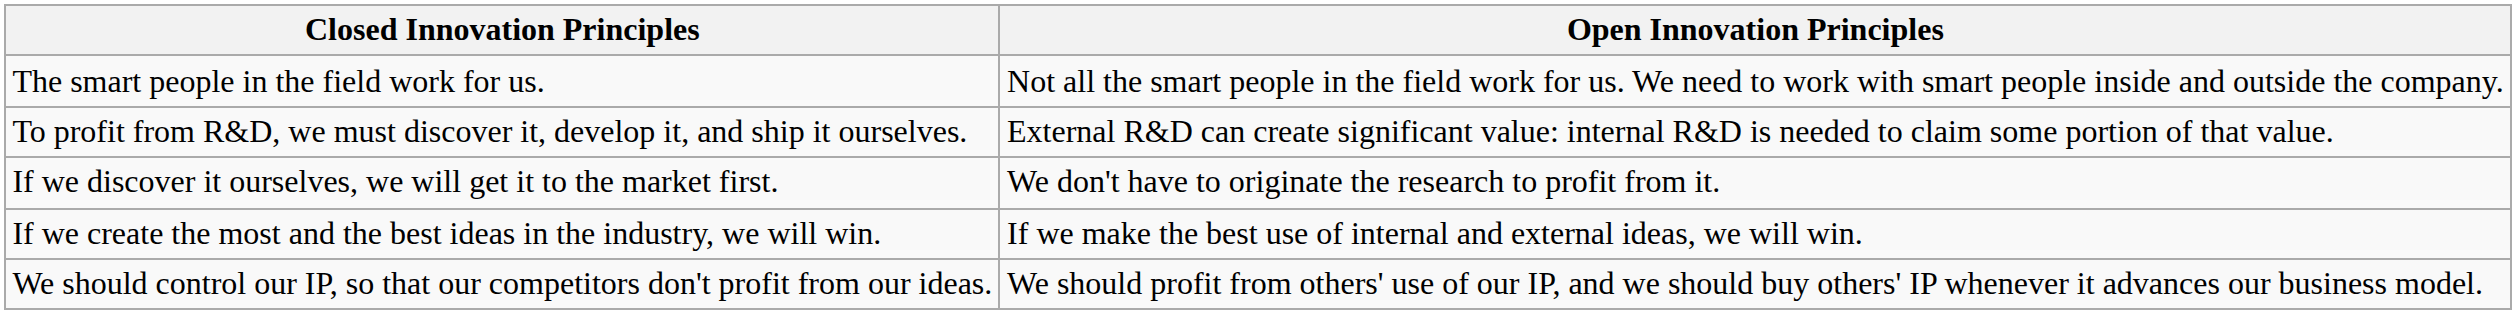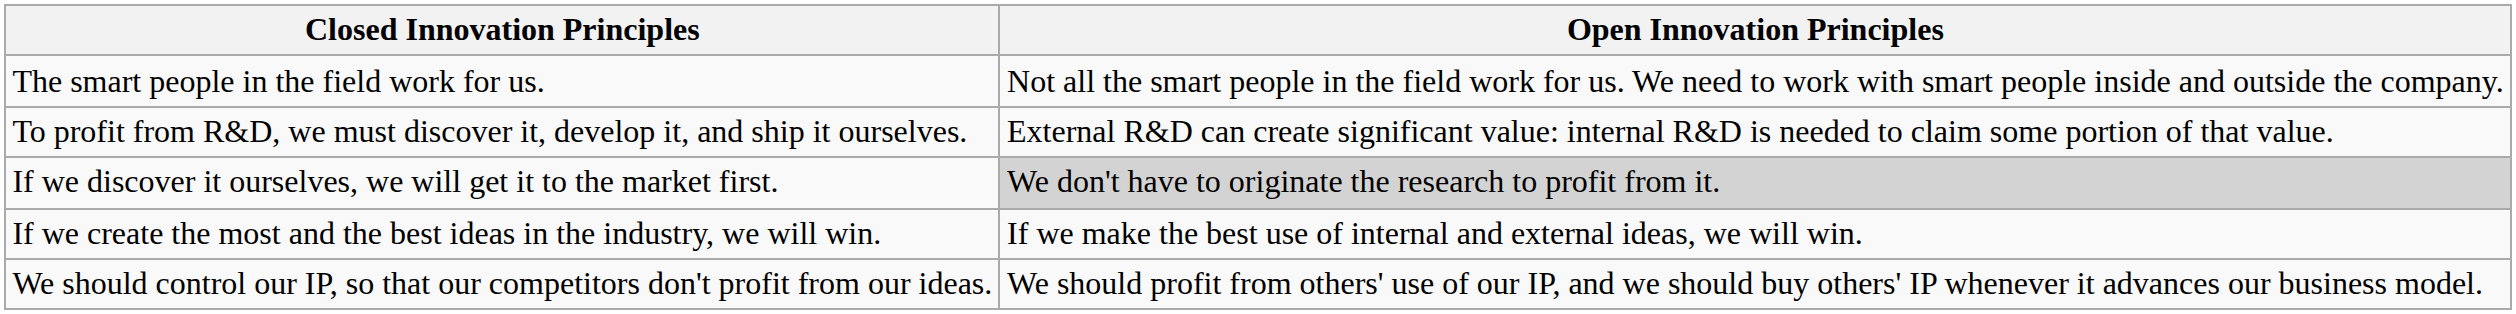(1364, 182) no background -> (1364, 182) lightgrey background
